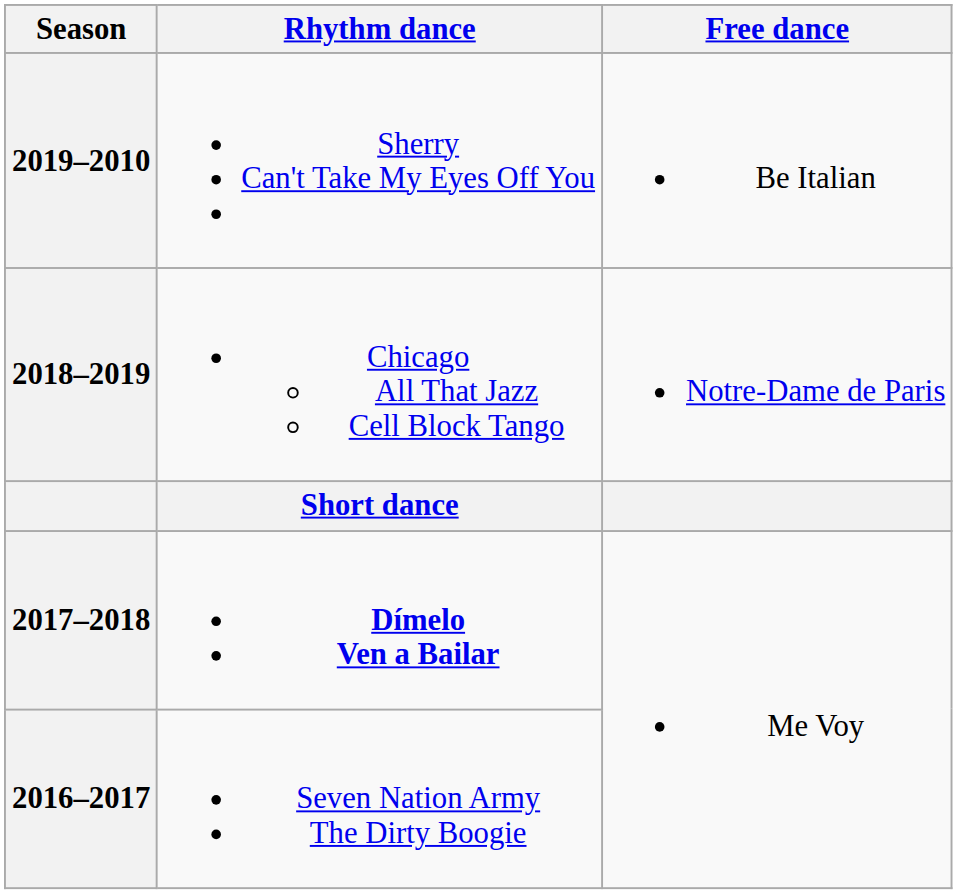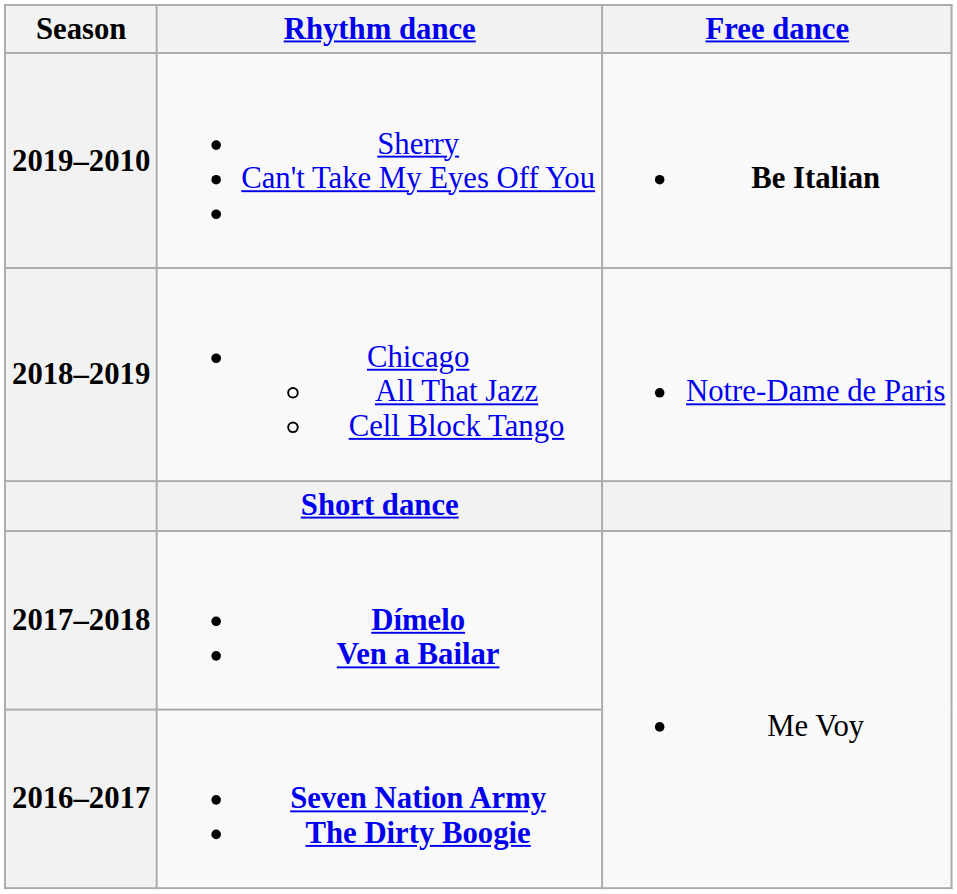(777, 178) normal -> (777, 178) bold
(380, 816) normal -> (380, 816) bold
